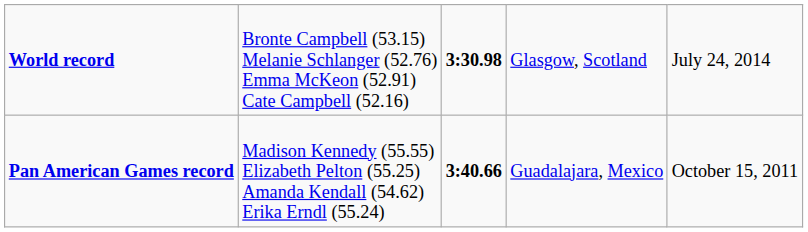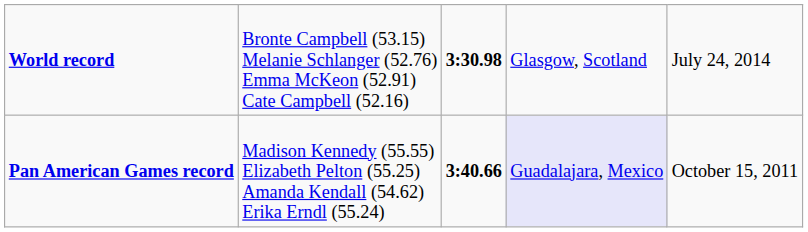(587, 171) no background -> (587, 171) lavender background
